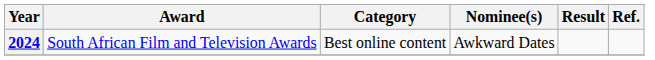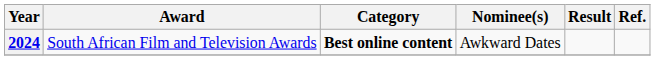(385, 42) normal -> (388, 42) bold
